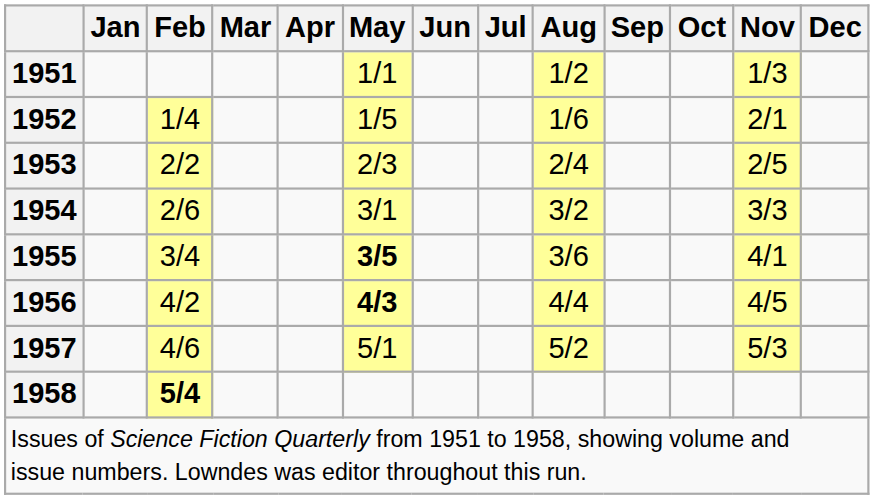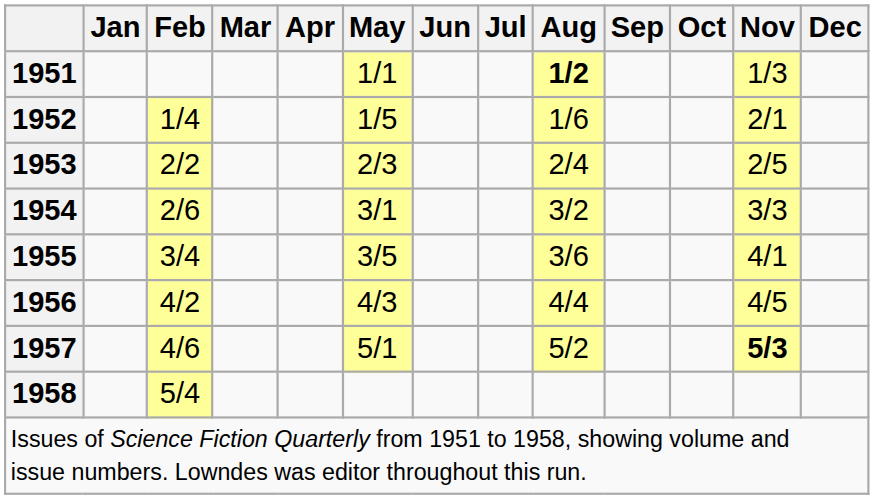(569, 73) normal -> (569, 73) bold
(377, 256) bold -> (377, 256) normal
(377, 302) bold -> (377, 302) normal
(767, 347) normal -> (767, 347) bold
(180, 393) bold -> (180, 393) normal
